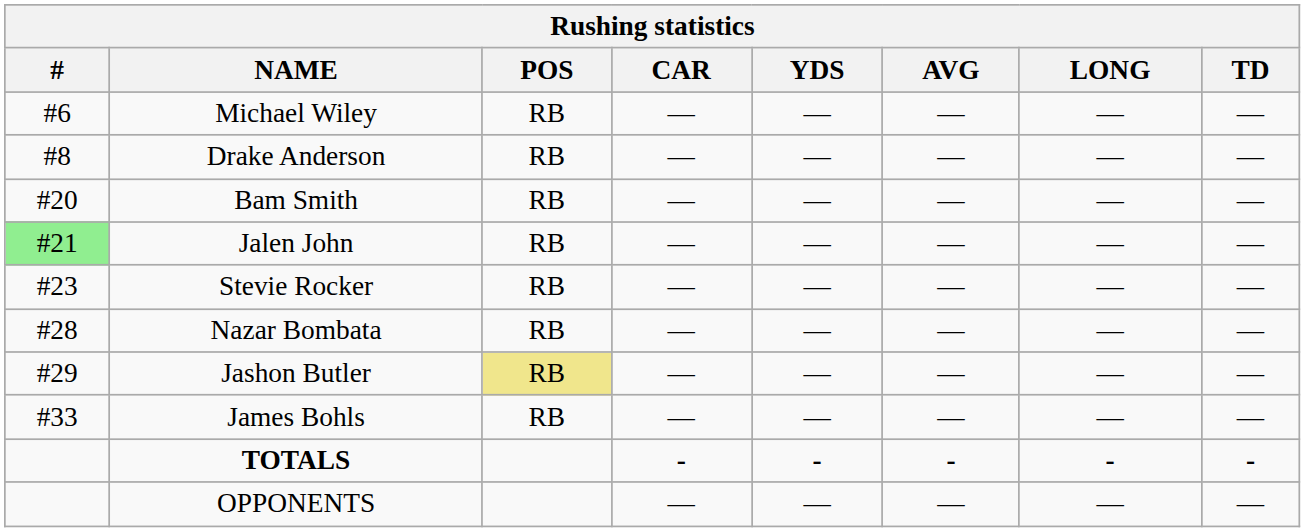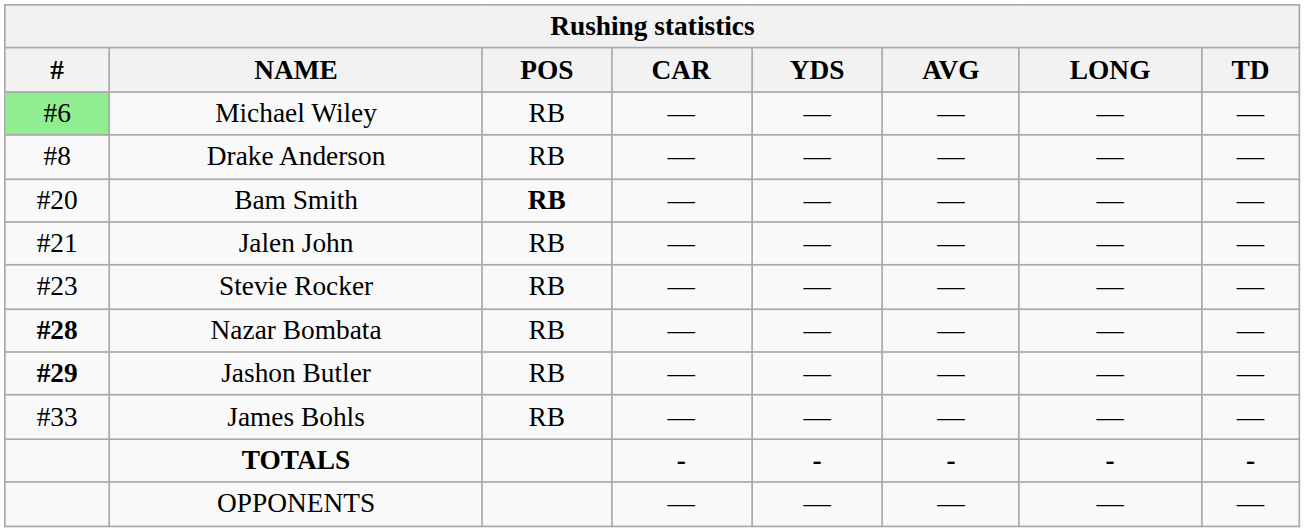(57, 112) no background -> (57, 112) lightgreen background
(547, 199) normal -> (547, 199) bold
(57, 243) lightgreen background -> (57, 243) no background
(57, 329) normal -> (57, 329) bold
(57, 373) normal -> (57, 373) bold
(547, 373) khaki background -> (547, 373) no background
